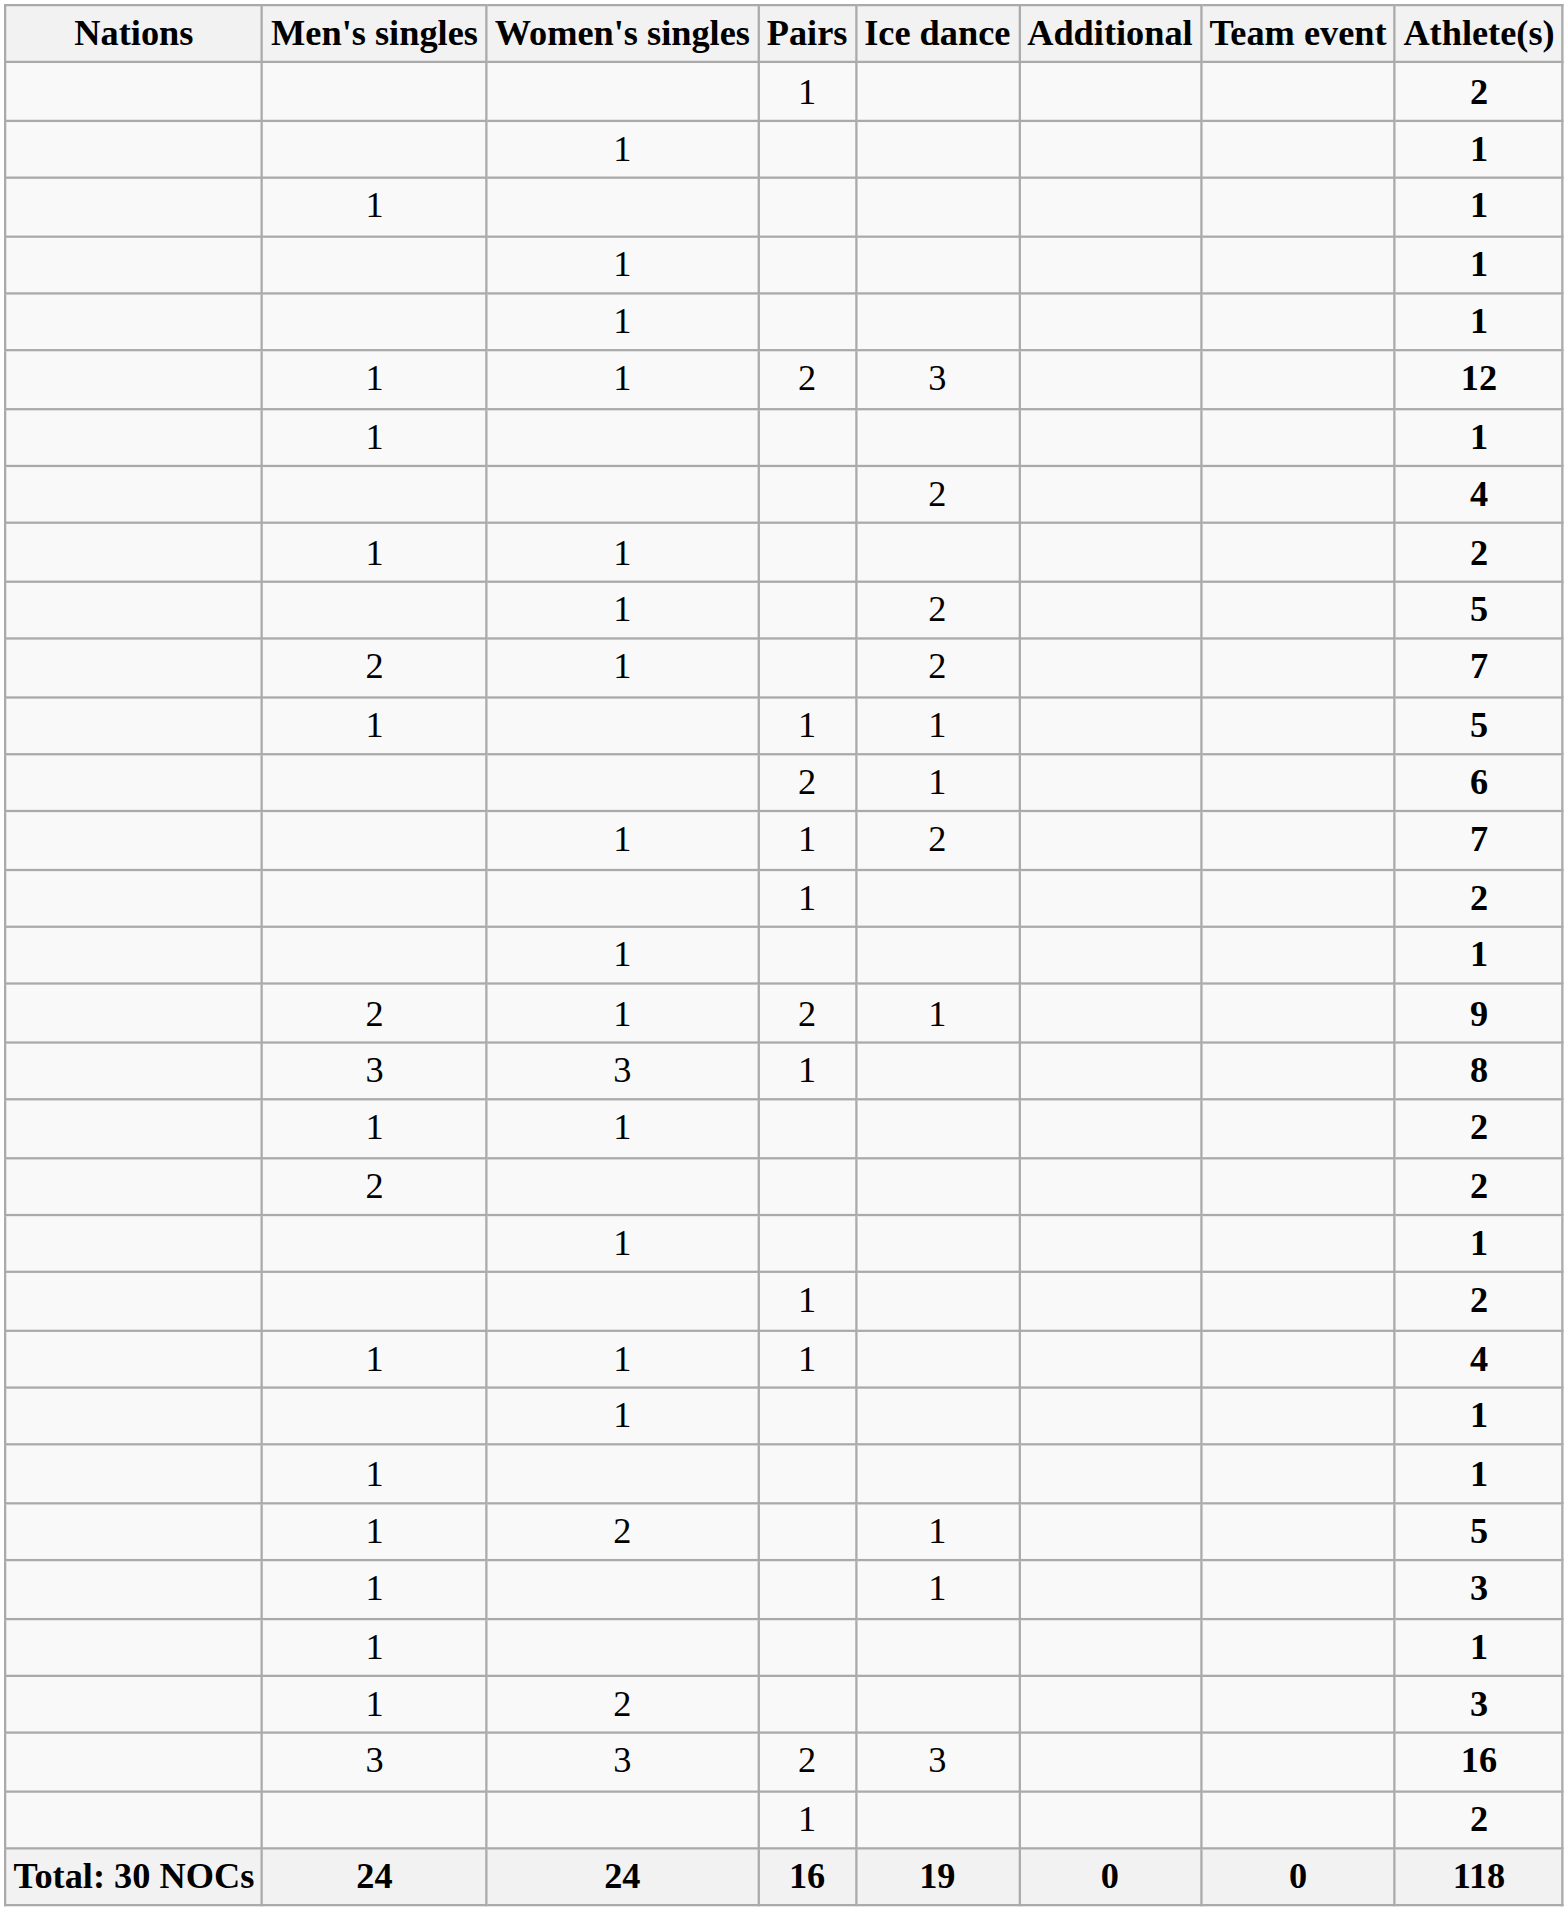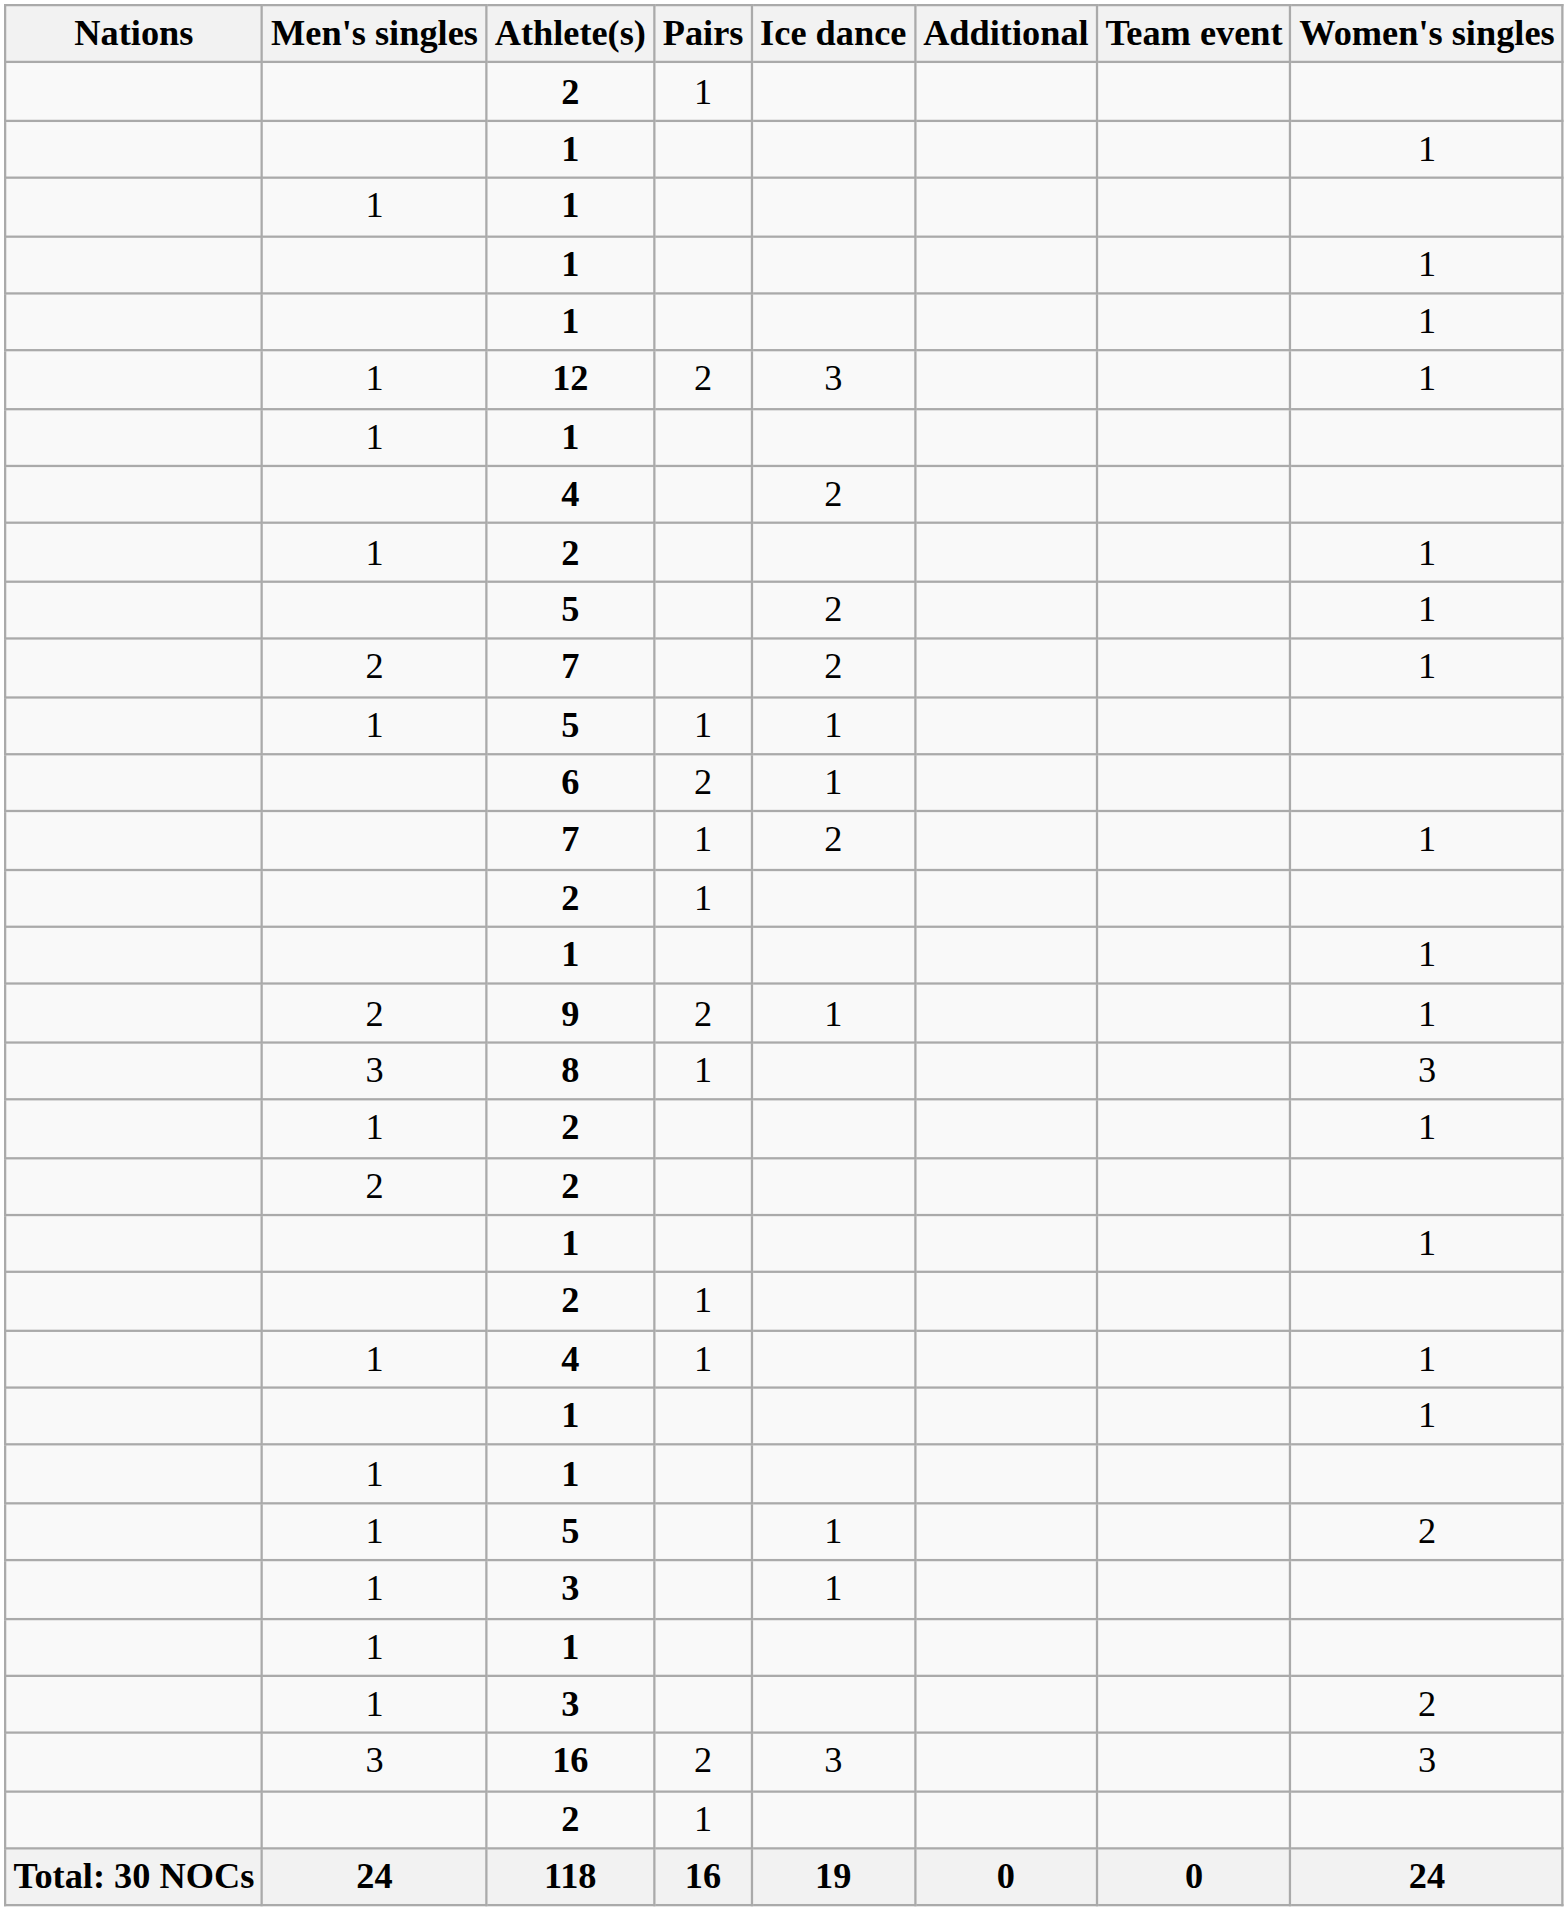columns swapped: (622, 33) <-> (1479, 33)
